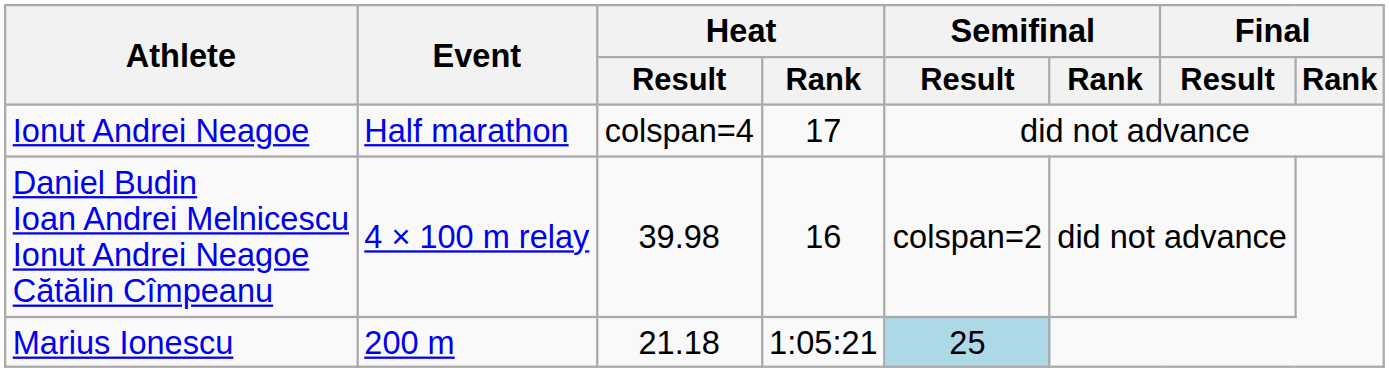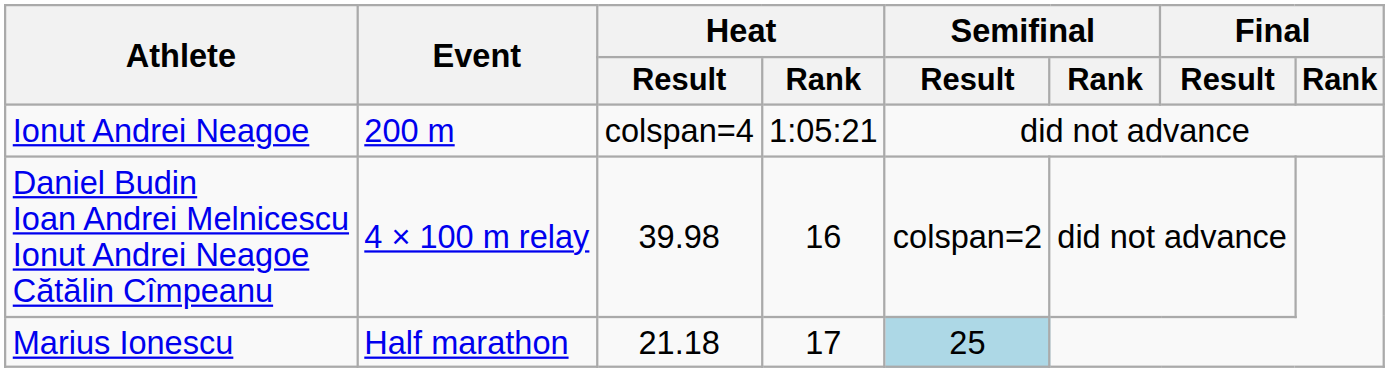(466, 131) Half marathon -> (409, 131) 200 m
(823, 131) 17 -> (823, 131) 1:05:21
(409, 342) 200 m -> (466, 342) Half marathon
(823, 342) 1:05:21 -> (823, 342) 17
